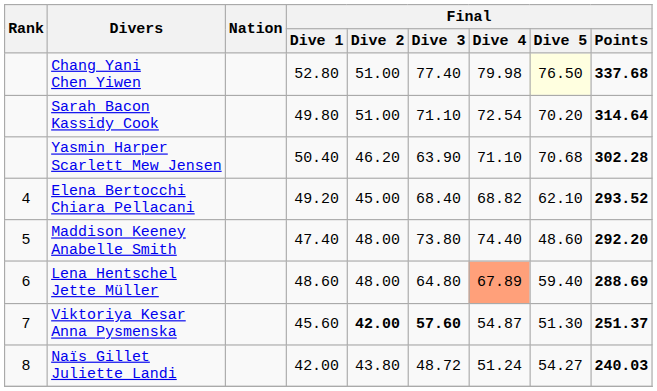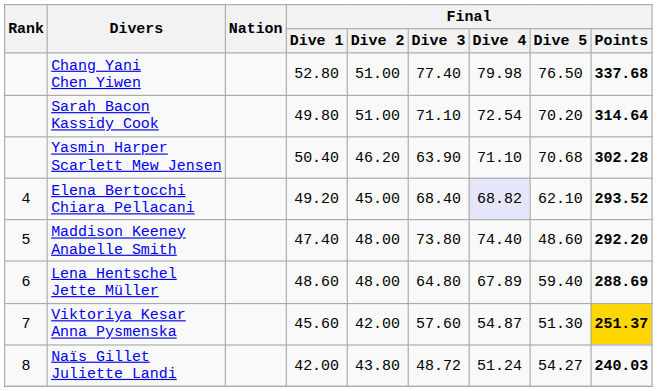(560, 74) lightyellow background -> (560, 74) no background
(499, 199) no background -> (499, 199) lavender background
(499, 282) lightsalmon background -> (499, 282) no background
(378, 324) bold -> (378, 324) normal
(438, 324) bold -> (438, 324) normal
(621, 324) no background -> (621, 324) gold background
